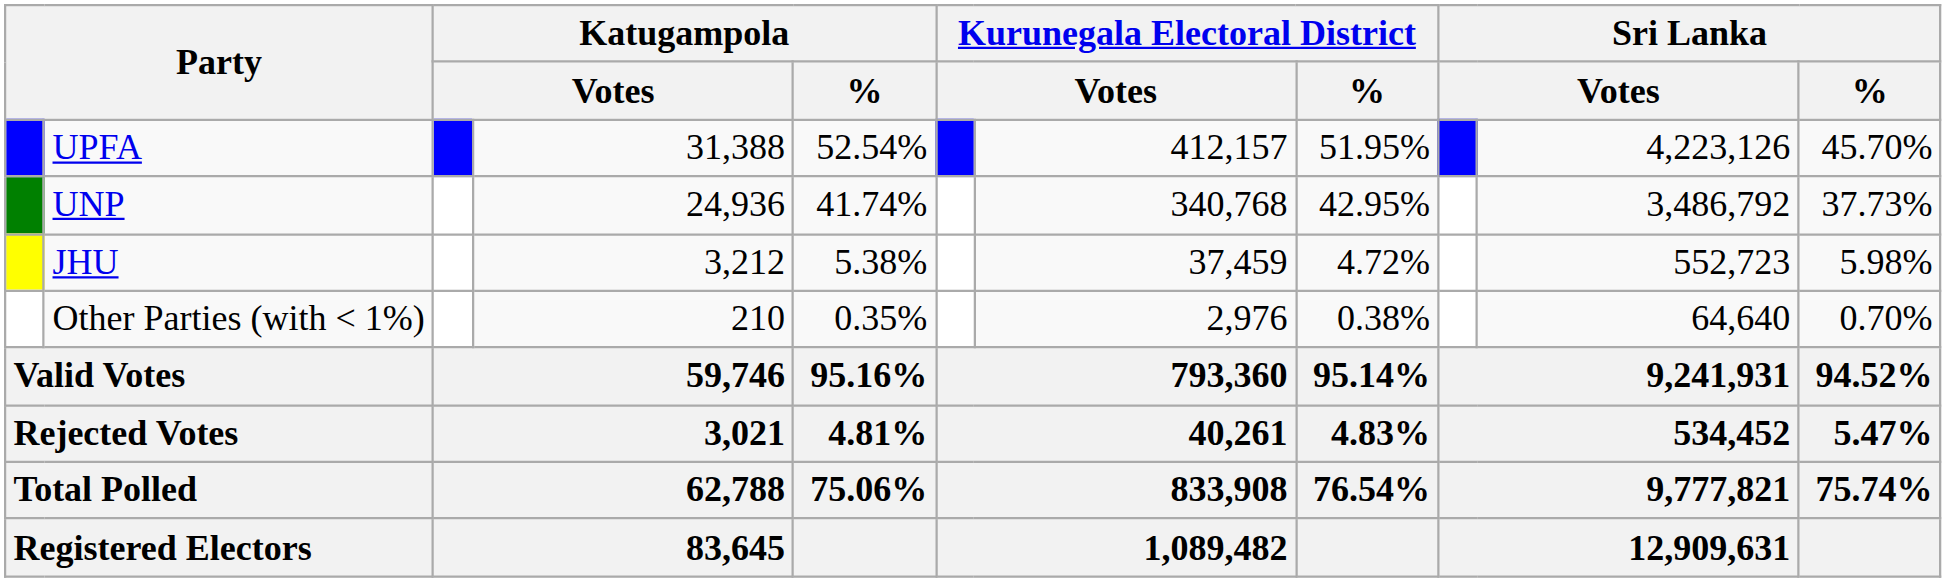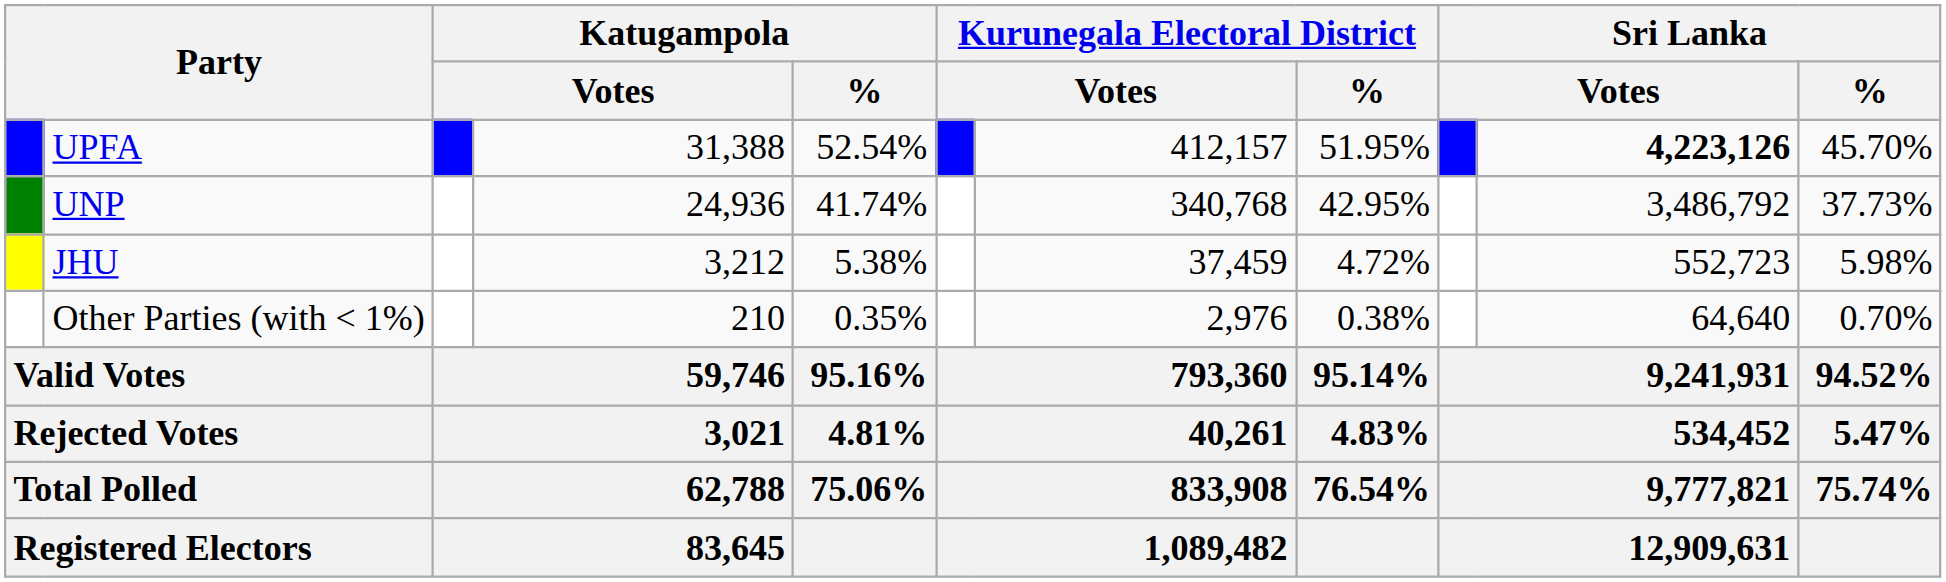(1718, 147) normal -> (1718, 147) bold
